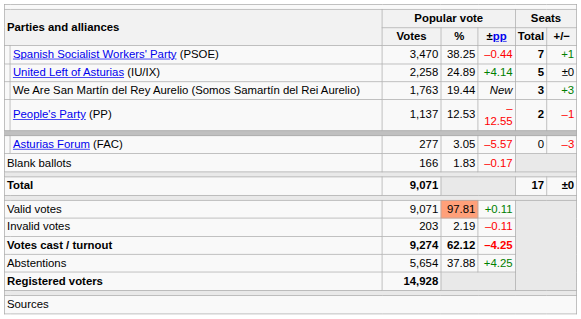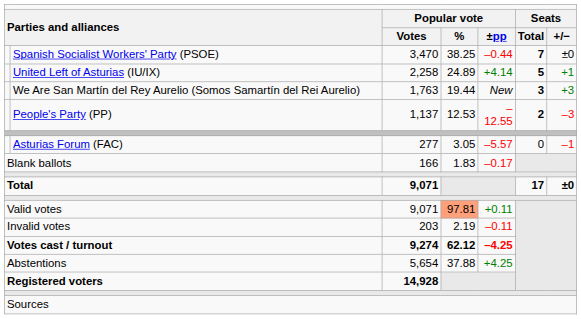(568, 54) +1 -> (568, 54) ±0
(568, 72) ±0 -> (568, 72) +1
(568, 115) –1 -> (568, 115) –3
(568, 144) –3 -> (568, 144) –1
